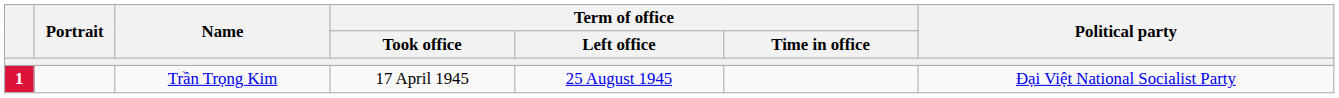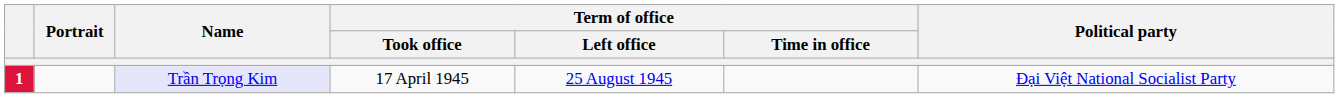(223, 78) no background -> (223, 78) lavender background
